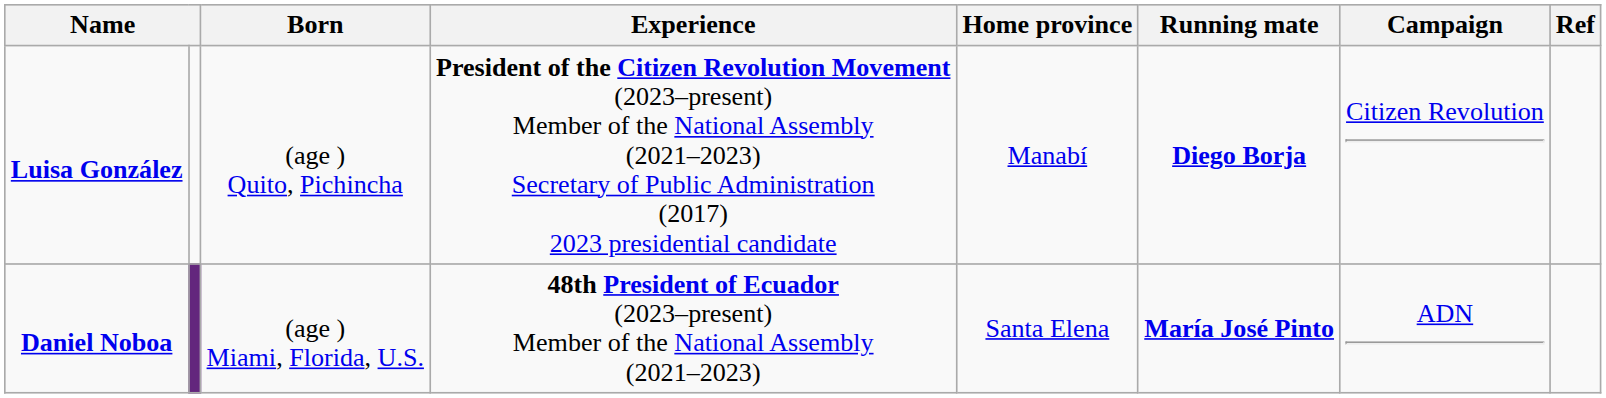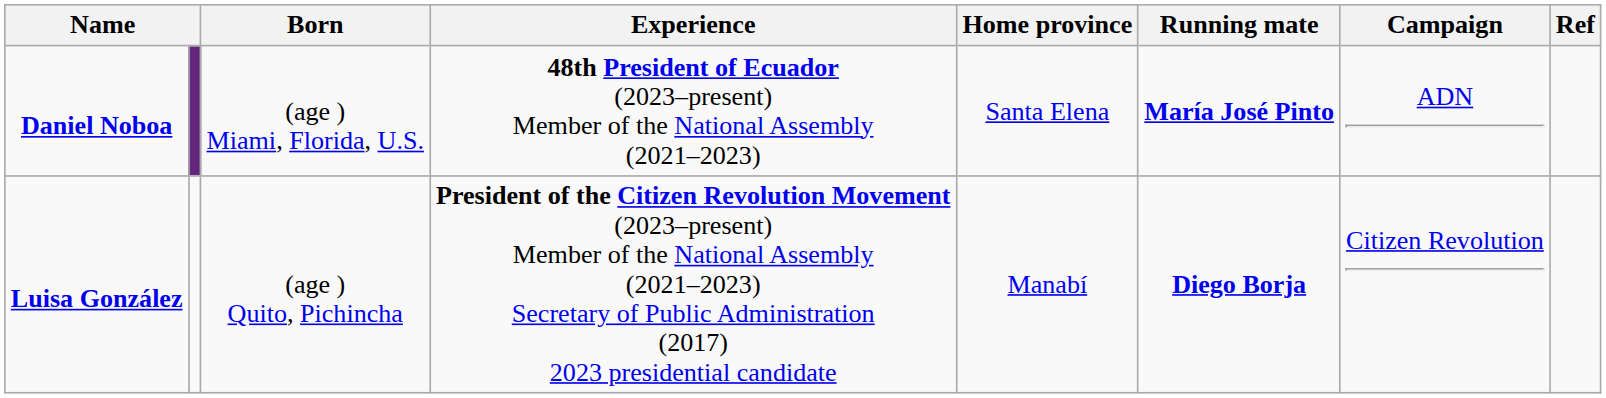rows swapped: (97, 169) <-> (97, 342)
